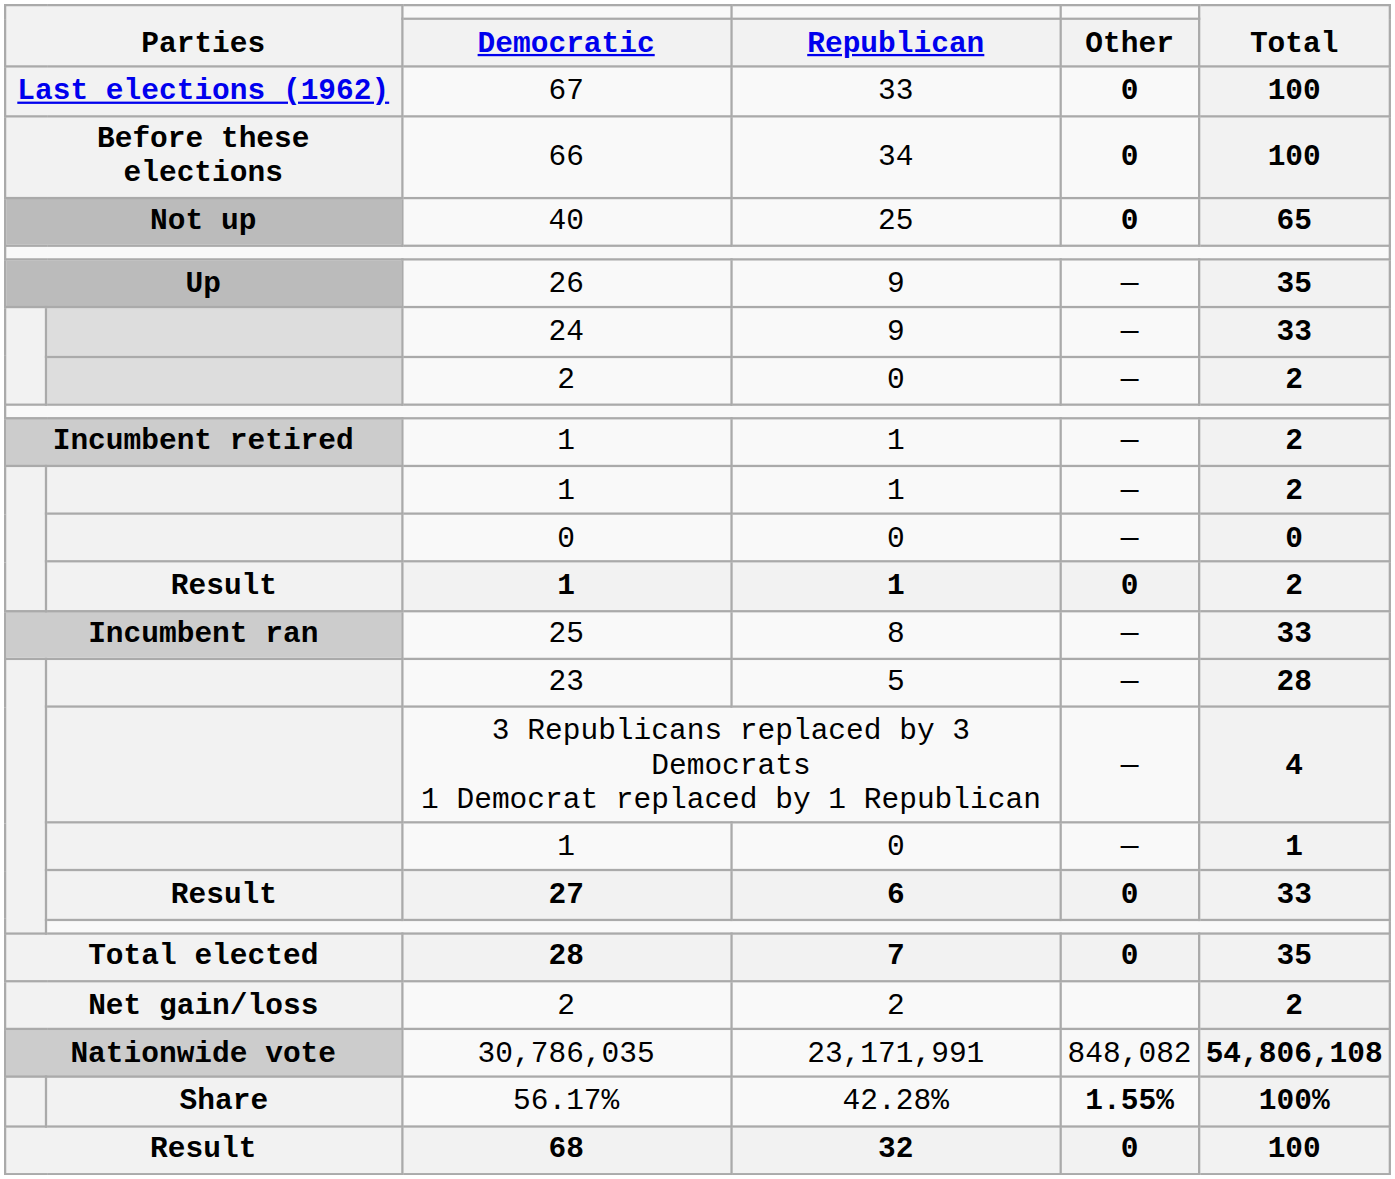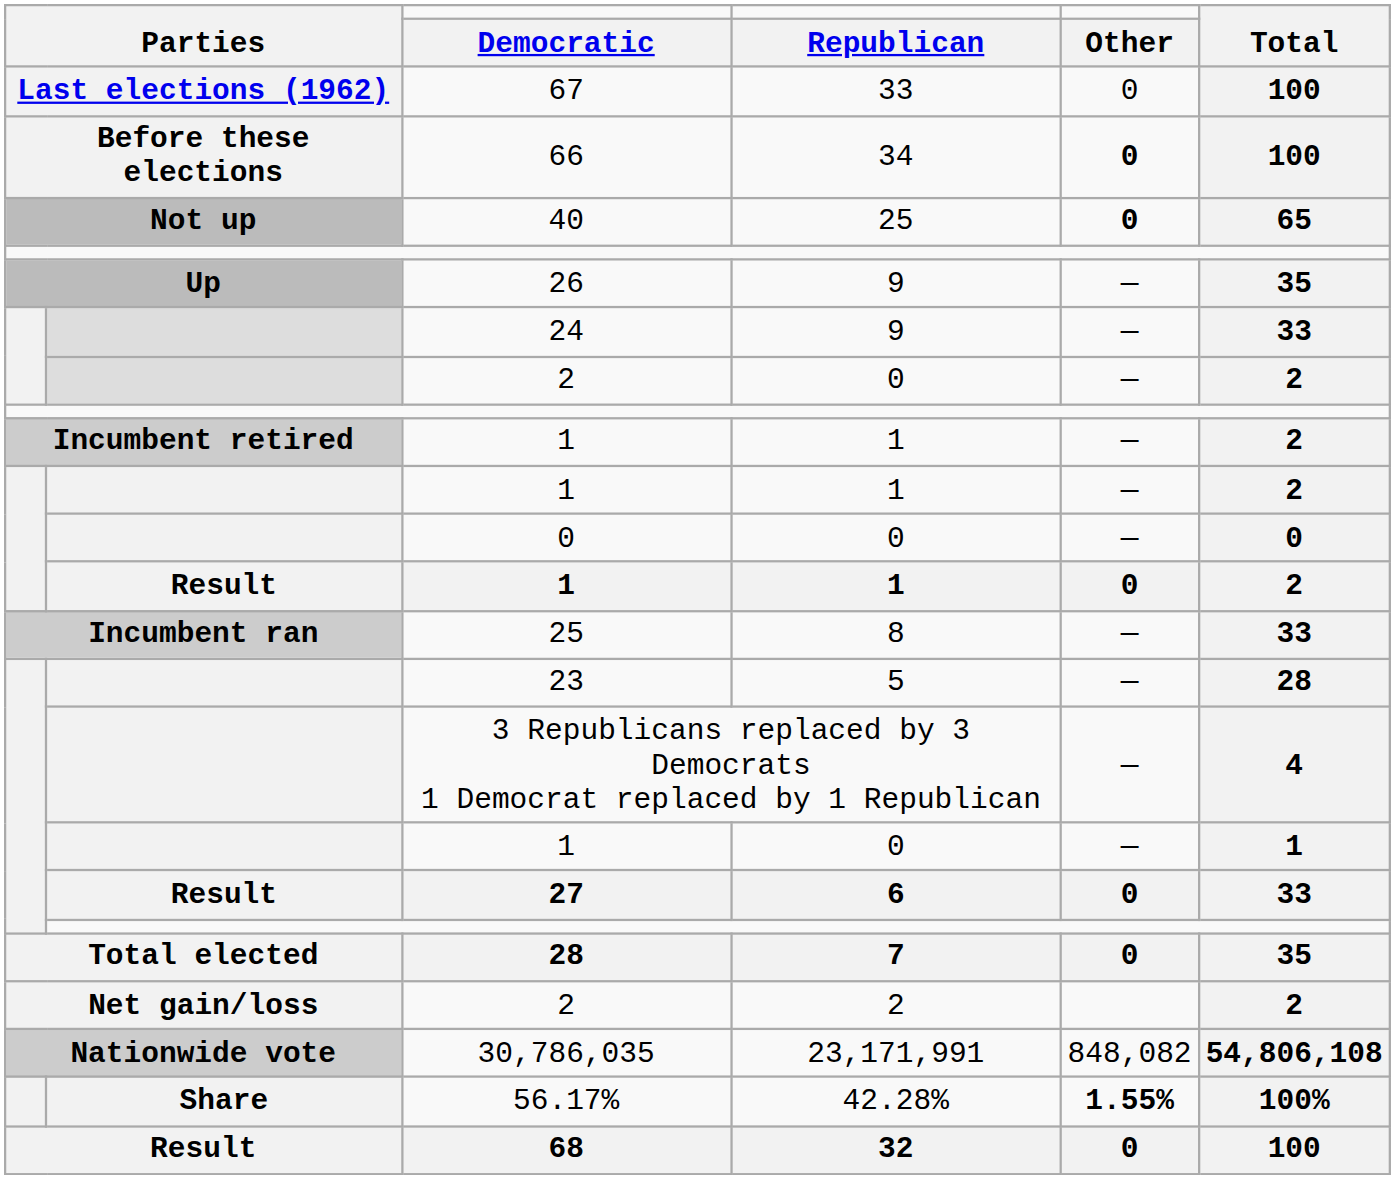(1130, 91) bold -> (1130, 91) normal
